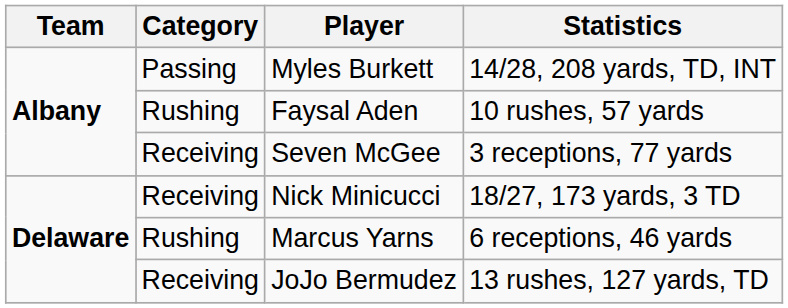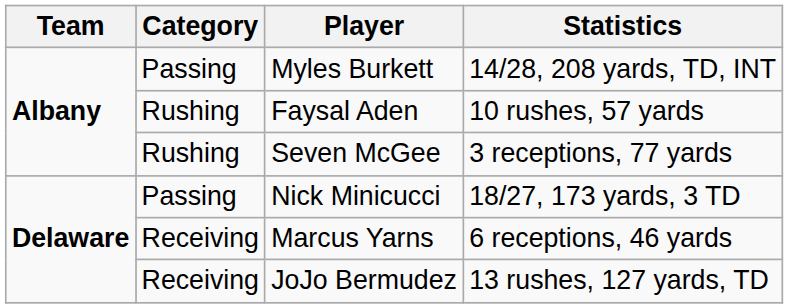(200, 153) Receiving -> (191, 153) Rushing
(200, 195) Receiving -> (189, 195) Passing
(191, 238) Rushing -> (200, 238) Receiving
